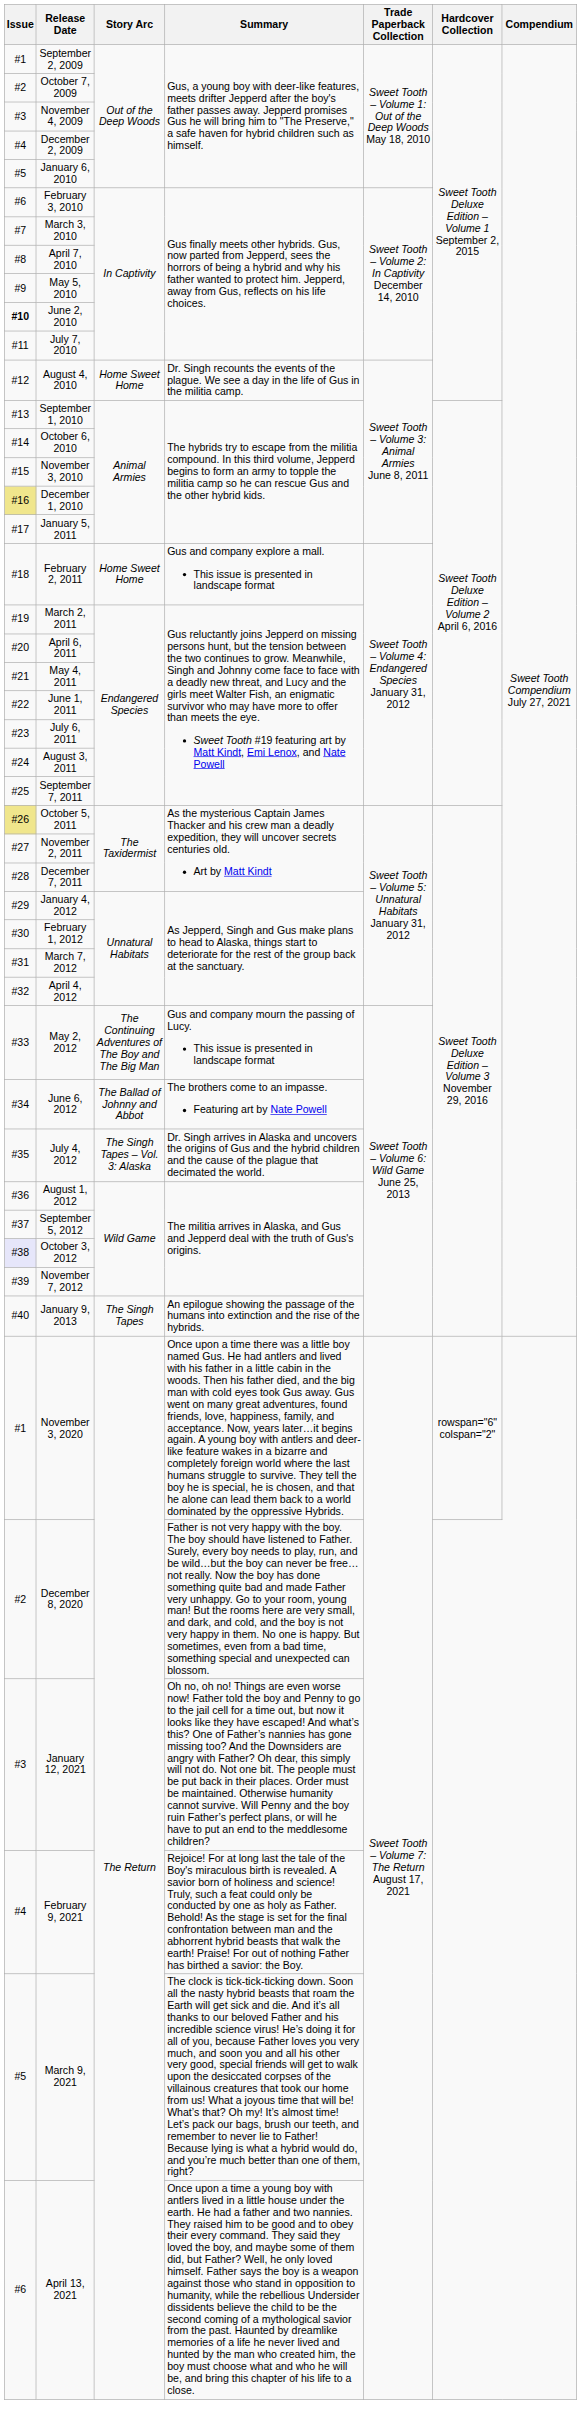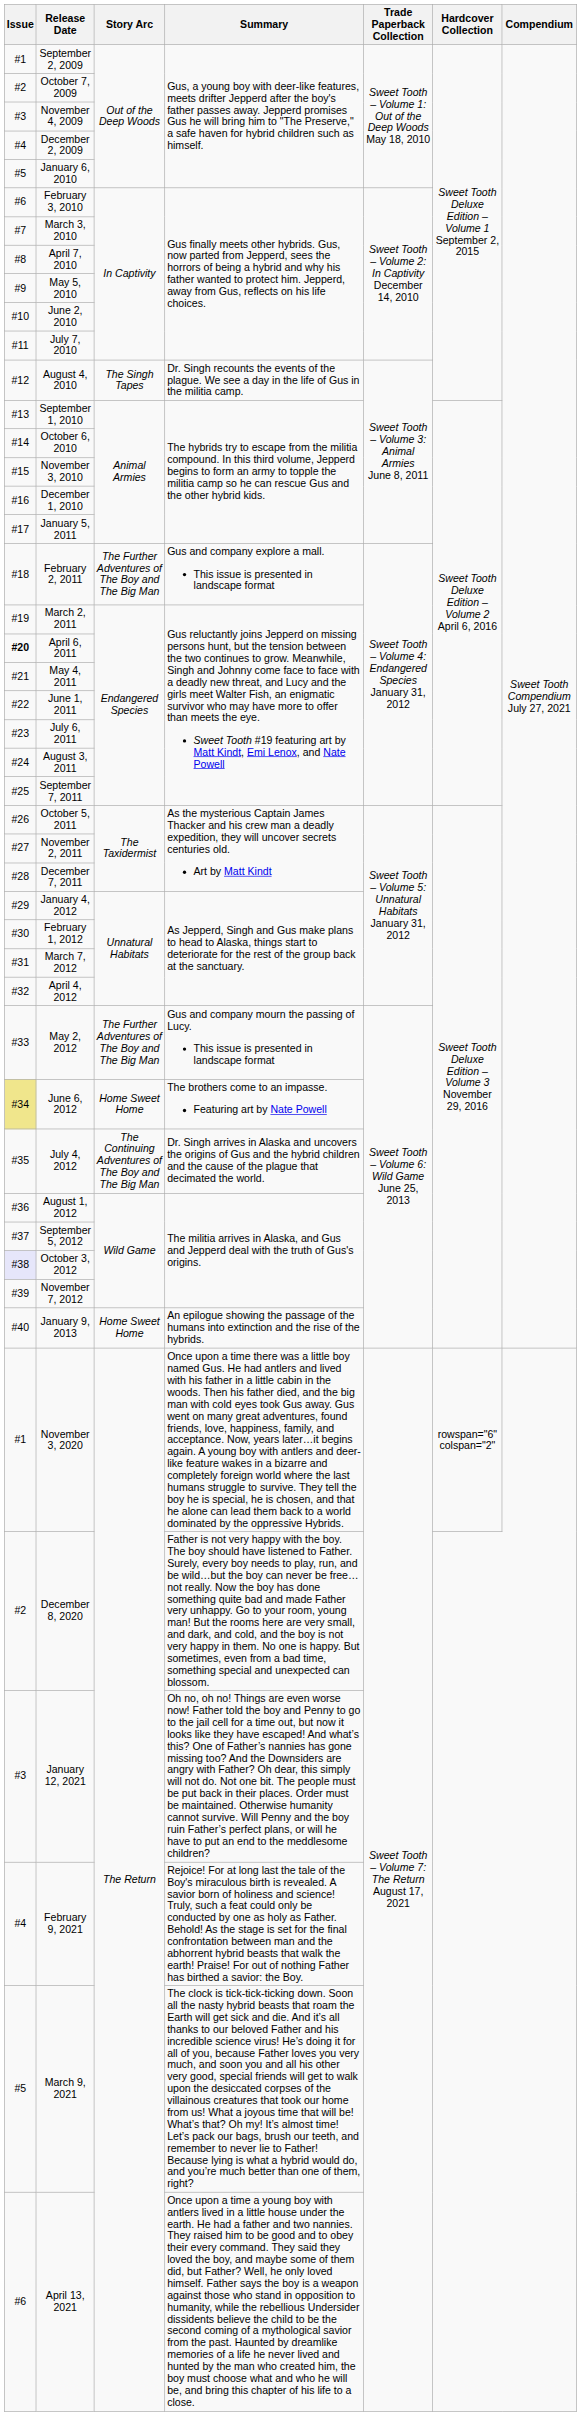(20, 316) bold -> (20, 316) normal
(129, 380) Home Sweet Home -> (129, 380) The Singh Tapes
(20, 500) khaki background -> (20, 500) no background
(129, 574) Home Sweet Home -> (129, 574) The Further Adventures of The Boy and The Big Man
(20, 648) normal -> (20, 648) bold
(20, 819) khaki background -> (20, 819) no background
(129, 1042) The Continuing Adventures of The Boy and The Big Man -> (129, 1042) The Further Adventures of The Boy and The Big Man
(20, 1104) no background -> (20, 1104) khaki background
(129, 1104) The Ballad of Johnny and Abbot -> (129, 1104) Home Sweet Home
(129, 1155) The Singh Tapes – Vol. 3: Alaska -> (129, 1161) The Continuing Adventures of The Boy and The Big Man
(129, 1316) The Singh Tapes -> (129, 1328) Home Sweet Home
